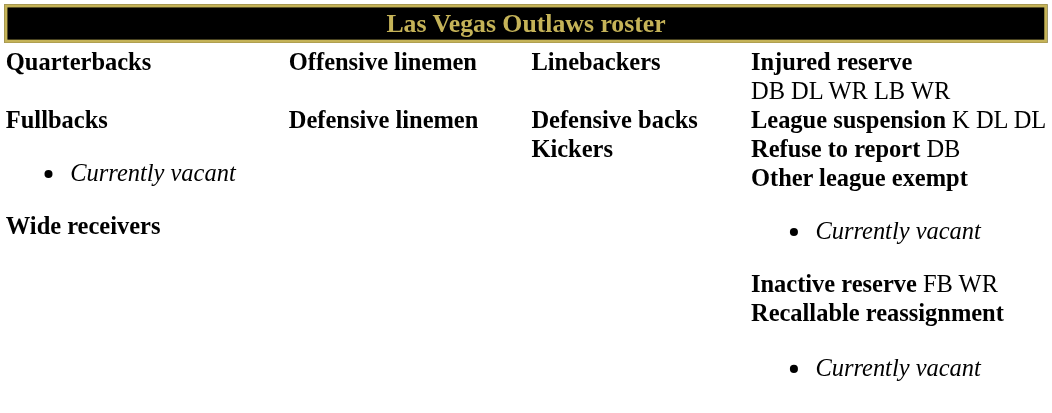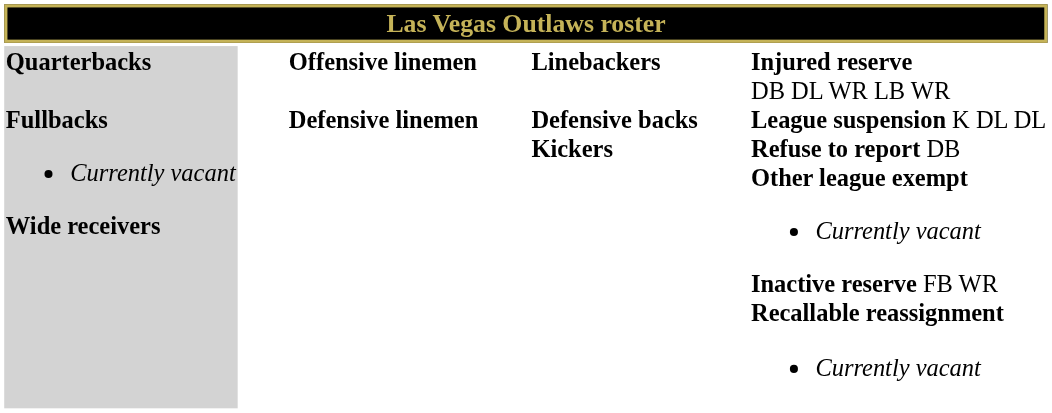(121, 144) no background -> (121, 144) lightgrey background
